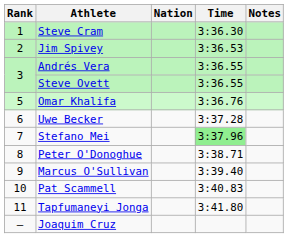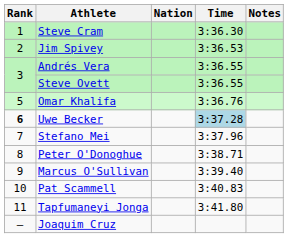(20, 119) normal -> (20, 119) bold
(221, 119) no background -> (221, 119) lightblue background
(221, 136) lightgreen background -> (221, 136) no background
